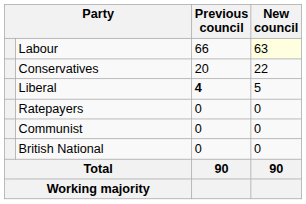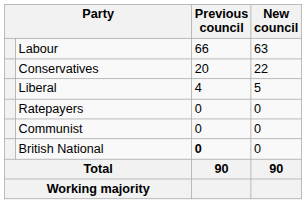(261, 48) lightyellow background -> (261, 48) no background
(198, 88) bold -> (198, 88) normal
(198, 149) normal -> (198, 149) bold
